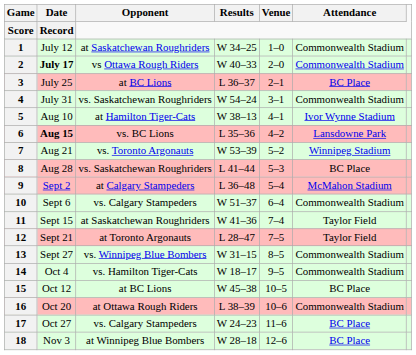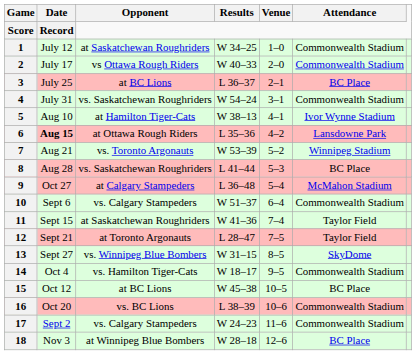(57, 64) bold -> (57, 64) normal
(145, 133) vs. BC Lions -> (145, 133) at Ottawa Rough Riders
(57, 185) Sept 2 -> (57, 185) Oct 27
(350, 254) Commonwealth Stadium -> (350, 254) SkyDome
(145, 306) at Ottawa Rough Riders -> (145, 306) vs. BC Lions
(57, 323) Oct 27 -> (57, 323) Sept 2
(350, 323) BC Place -> (350, 323) Commonwealth Stadium
